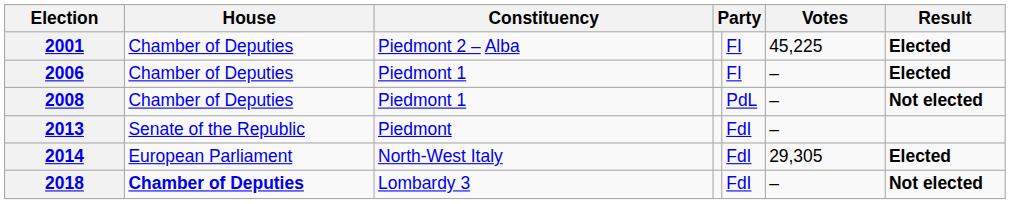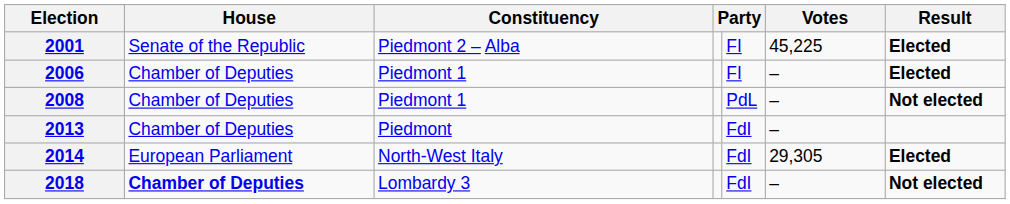(211, 45) Chamber of Deputies -> (217, 45) Senate of the Republic
(217, 128) Senate of the Republic -> (211, 128) Chamber of Deputies
